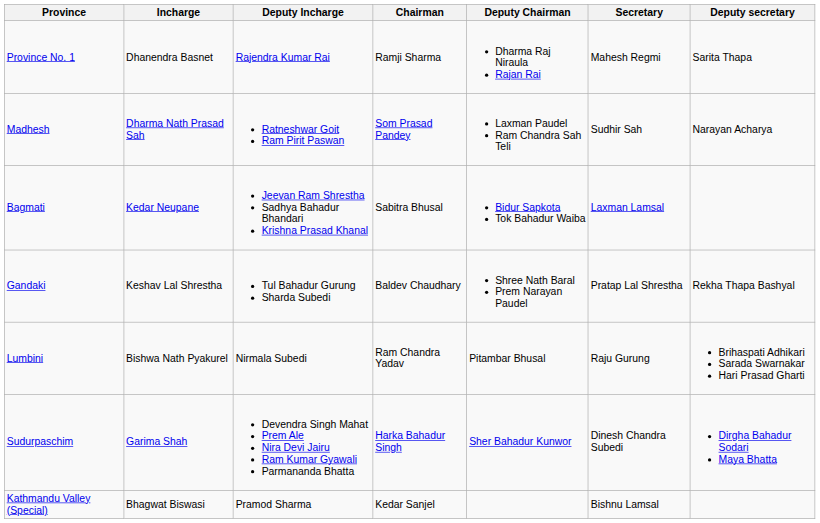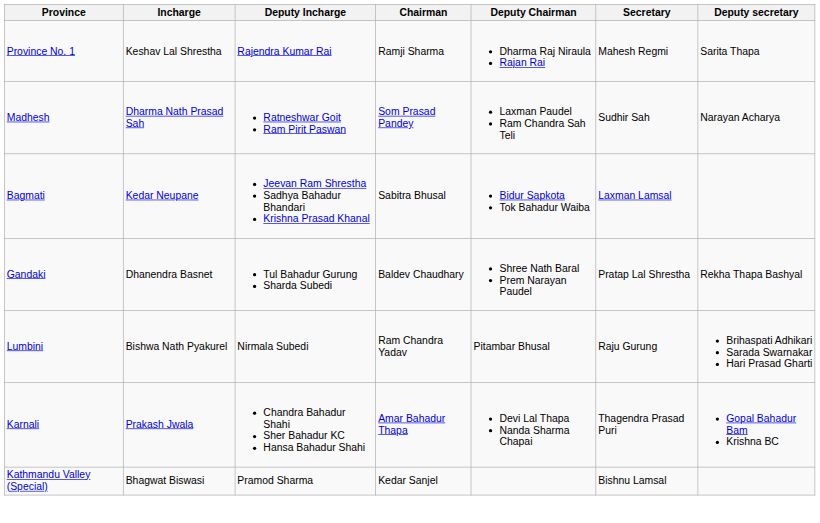(169, 57) Dhanendra Basnet -> (174, 51) Keshav Lal Shrestha
(174, 286) Keshav Lal Shrestha -> (169, 274) Dhanendra Basnet
+ row: (23, 425)
- row: (40, 442)
